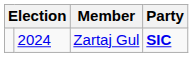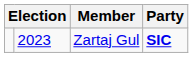(34, 40) 2024 -> (34, 40) 2023
